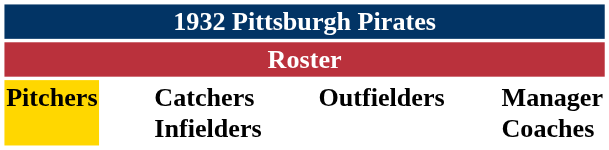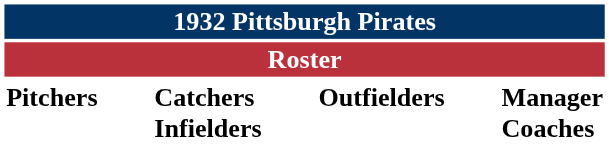(52, 96) gold background -> (52, 96) no background
